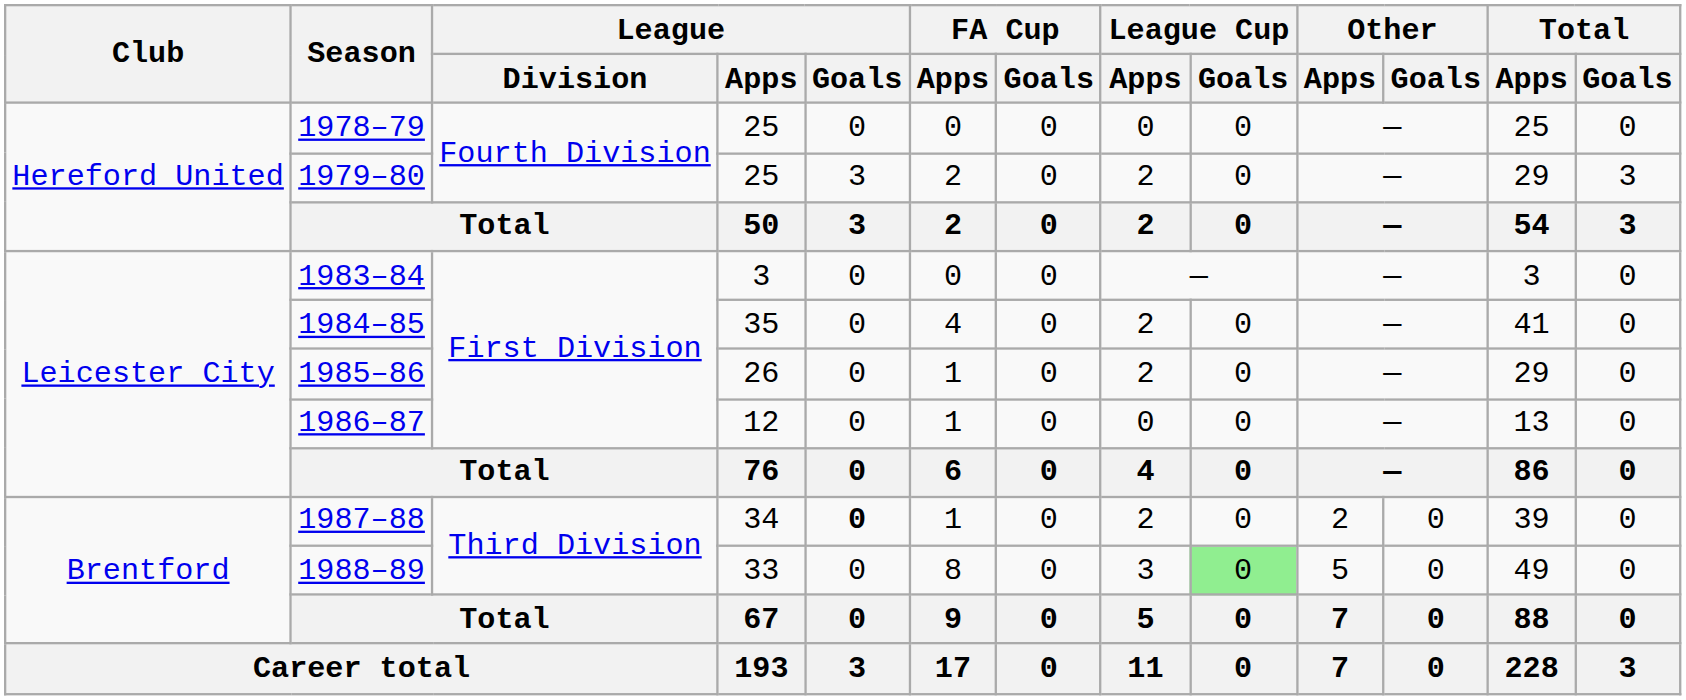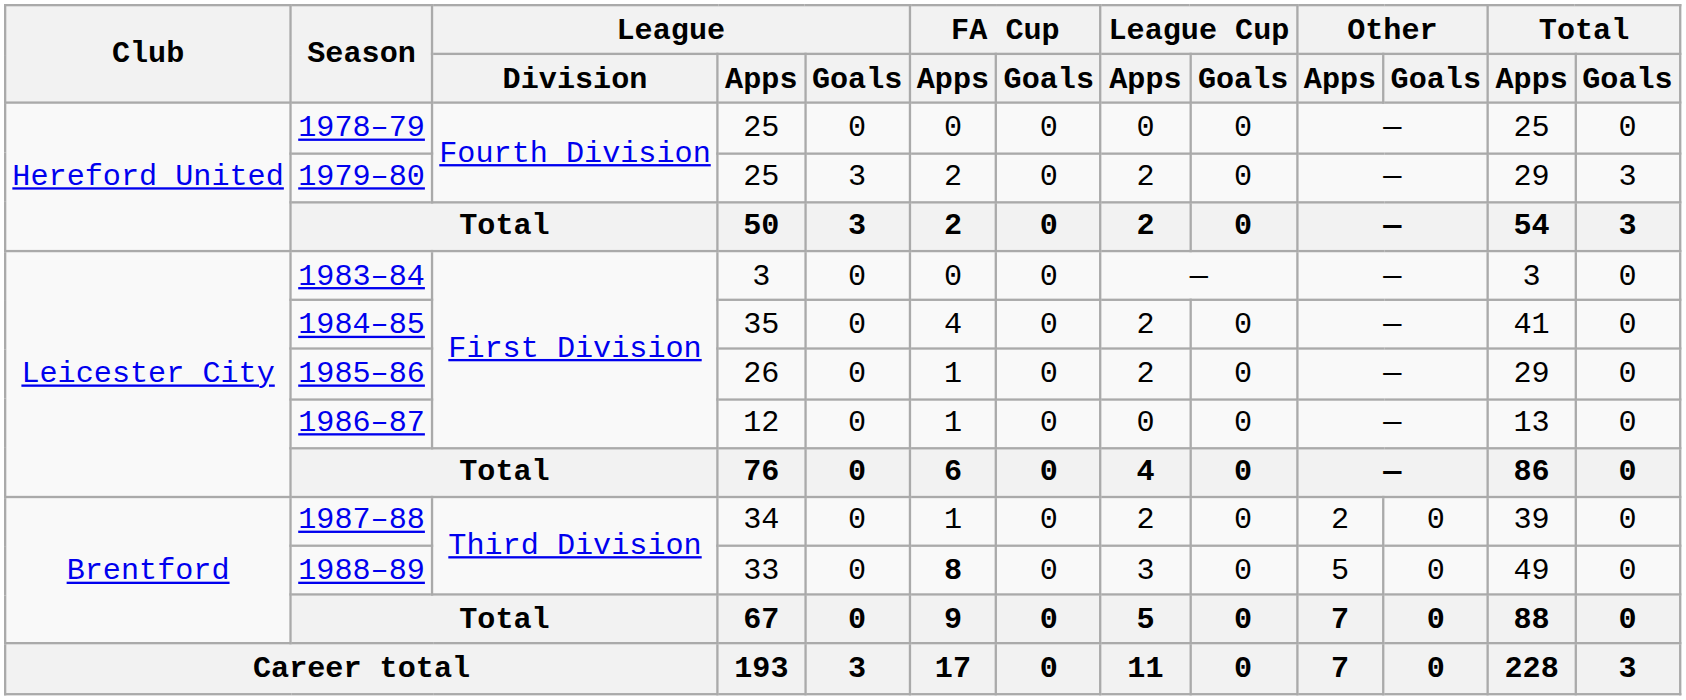(857, 521) bold -> (857, 521) normal
(953, 570) normal -> (953, 570) bold
(1243, 570) lightgreen background -> (1243, 570) no background
